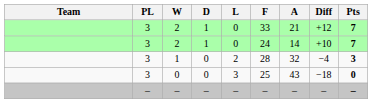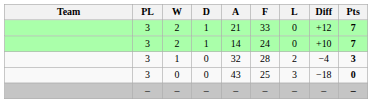columns swapped: (236, 12) <-> (294, 12)
